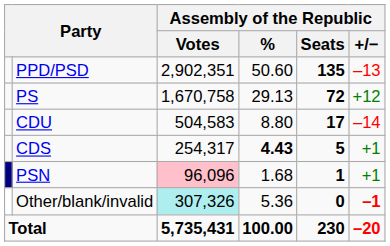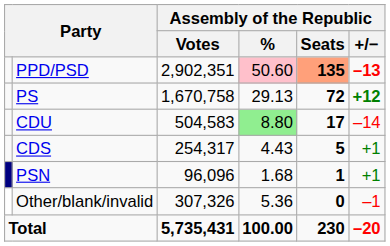(272, 70) no background -> (272, 70) pink background
(331, 70) no background -> (331, 70) lightsalmon background
(367, 70) normal -> (367, 70) bold
(367, 97) normal -> (367, 97) bold
(277, 123) no background -> (277, 123) lightgreen background
(277, 149) bold -> (277, 149) normal
(209, 175) pink background -> (209, 175) no background
(205, 201) paleturquoise background -> (205, 201) no background
(371, 201) bold -> (371, 201) normal
